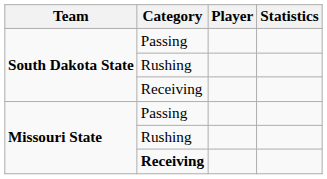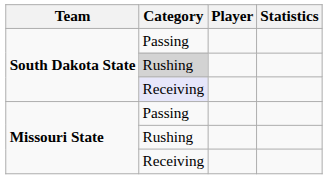(166, 64) no background -> (168, 64) lightgrey background
(172, 89) no background -> (173, 89) lavender background
(172, 161) bold -> (173, 161) normal
